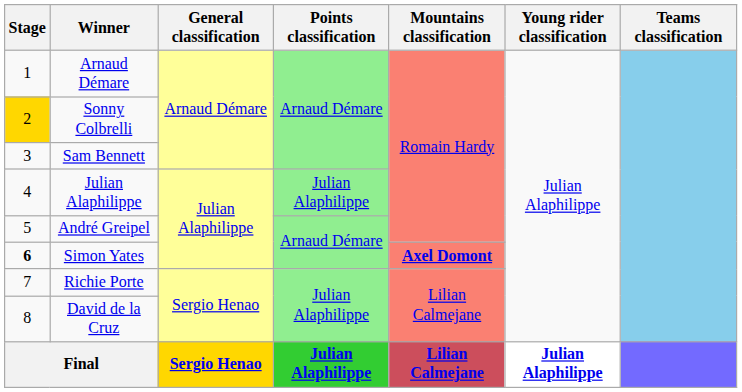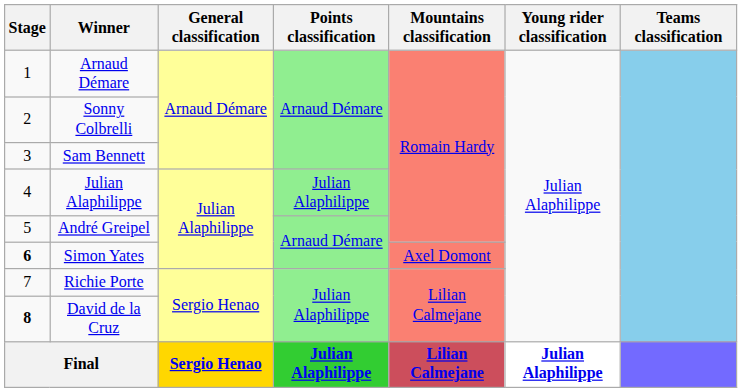(27, 119) gold background -> (27, 119) no background
(447, 255) bold -> (447, 255) normal
(27, 318) normal -> (27, 318) bold
